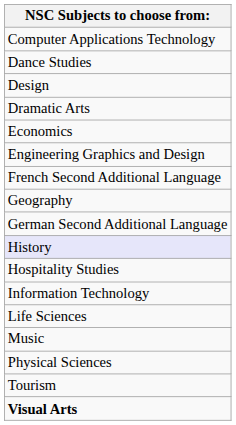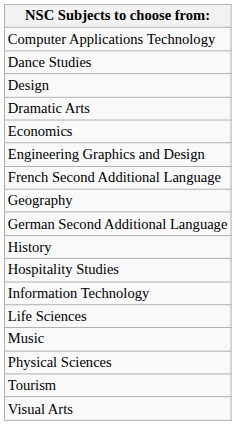(30, 246) lavender background -> (30, 246) no background
(43, 408) bold -> (40, 408) normal
